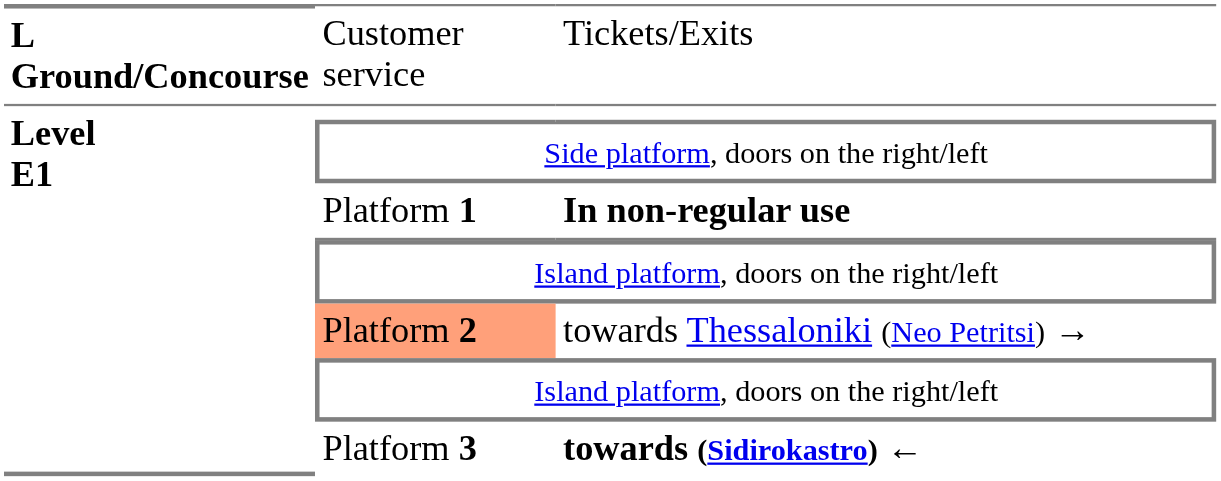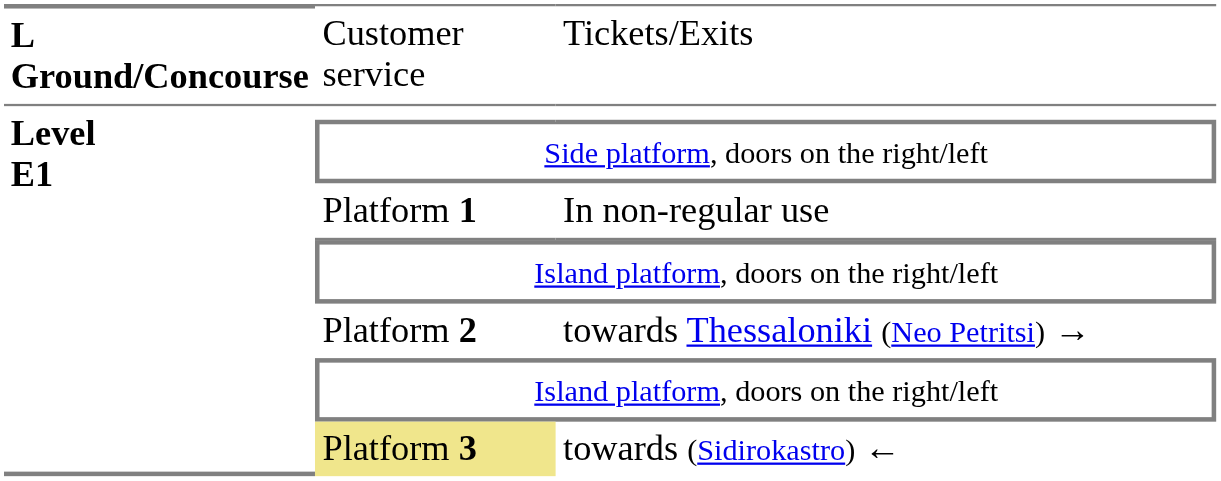(707, 209) bold -> (696, 209) normal
(400, 330) lightsalmon background -> (400, 330) no background
(400, 448) no background -> (400, 448) khaki background
(743, 448) bold -> (732, 448) normal
